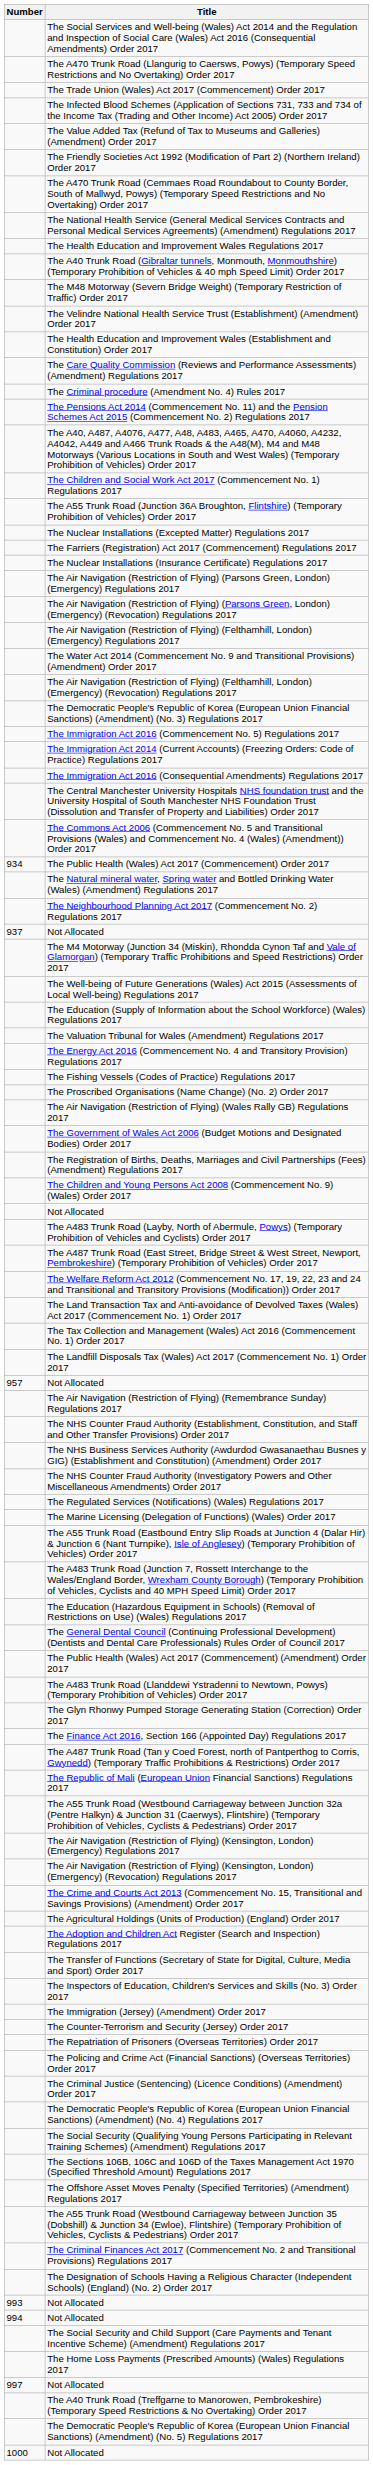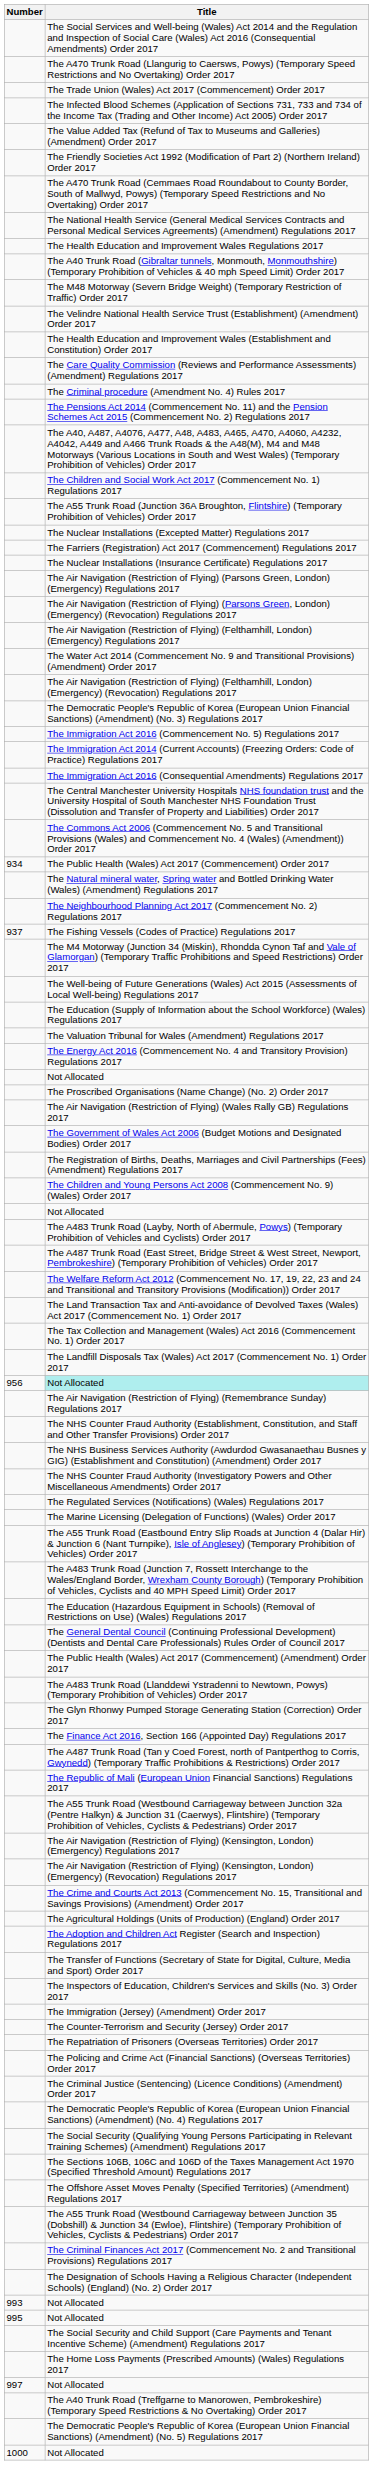(75, 931) Not Allocated -> (171, 931) The Fishing Vessels (Codes of Practice) Regulations 2017
(171, 1077) The Fishing Vessels (Codes of Practice) Regulations 2017 -> (75, 1077) Not Allocated
(15, 1383) 957 -> (15, 1383) 956
(75, 1383) no background -> (75, 1383) paleturquoise background
(15, 2318) 994 -> (15, 2318) 995
